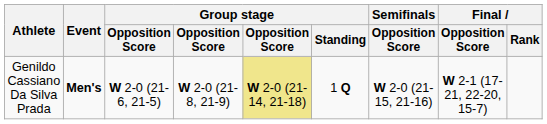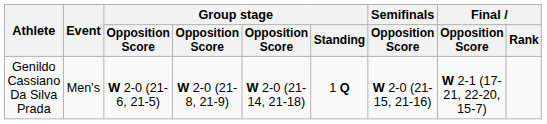(84, 88) bold -> (83, 88) normal
(277, 95) khaki background -> (276, 95) no background
